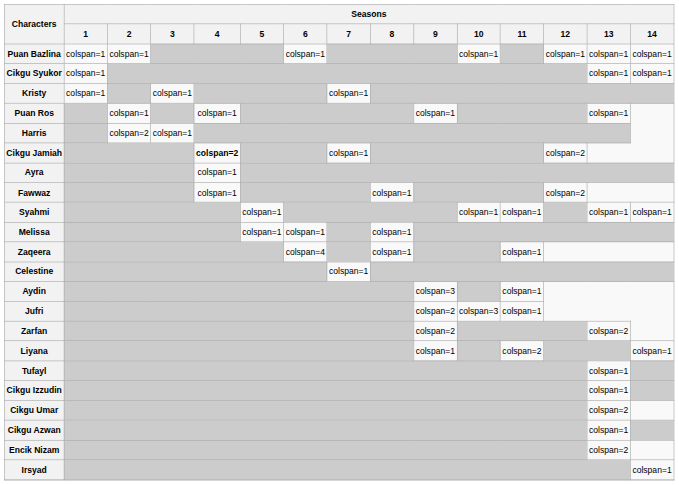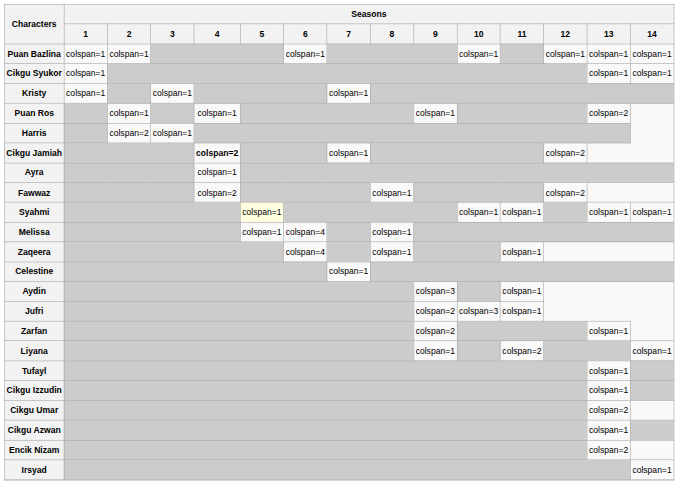(609, 113) colspan=1 -> (609, 113) colspan=2
(217, 192) colspan=1 -> (217, 192) colspan=2
(262, 212) no background -> (262, 212) lightyellow background
(305, 232) colspan=1 -> (305, 232) colspan=4
(609, 331) colspan=2 -> (609, 331) colspan=1
